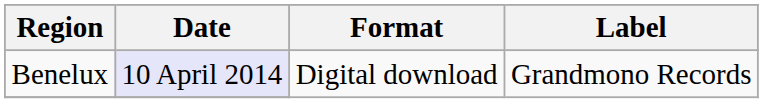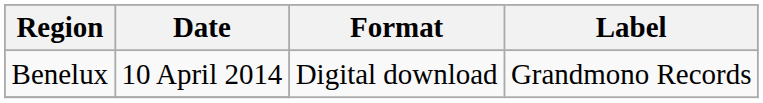(202, 73) lavender background -> (202, 73) no background
